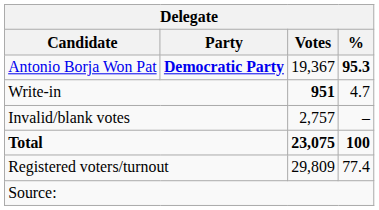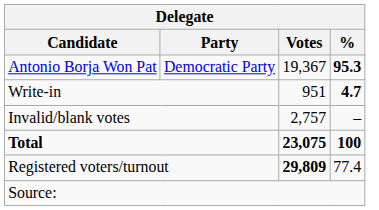(224, 67) bold -> (220, 67) normal
(323, 92) bold -> (314, 92) normal
(360, 92) normal -> (351, 92) bold
(313, 167) normal -> (304, 167) bold
